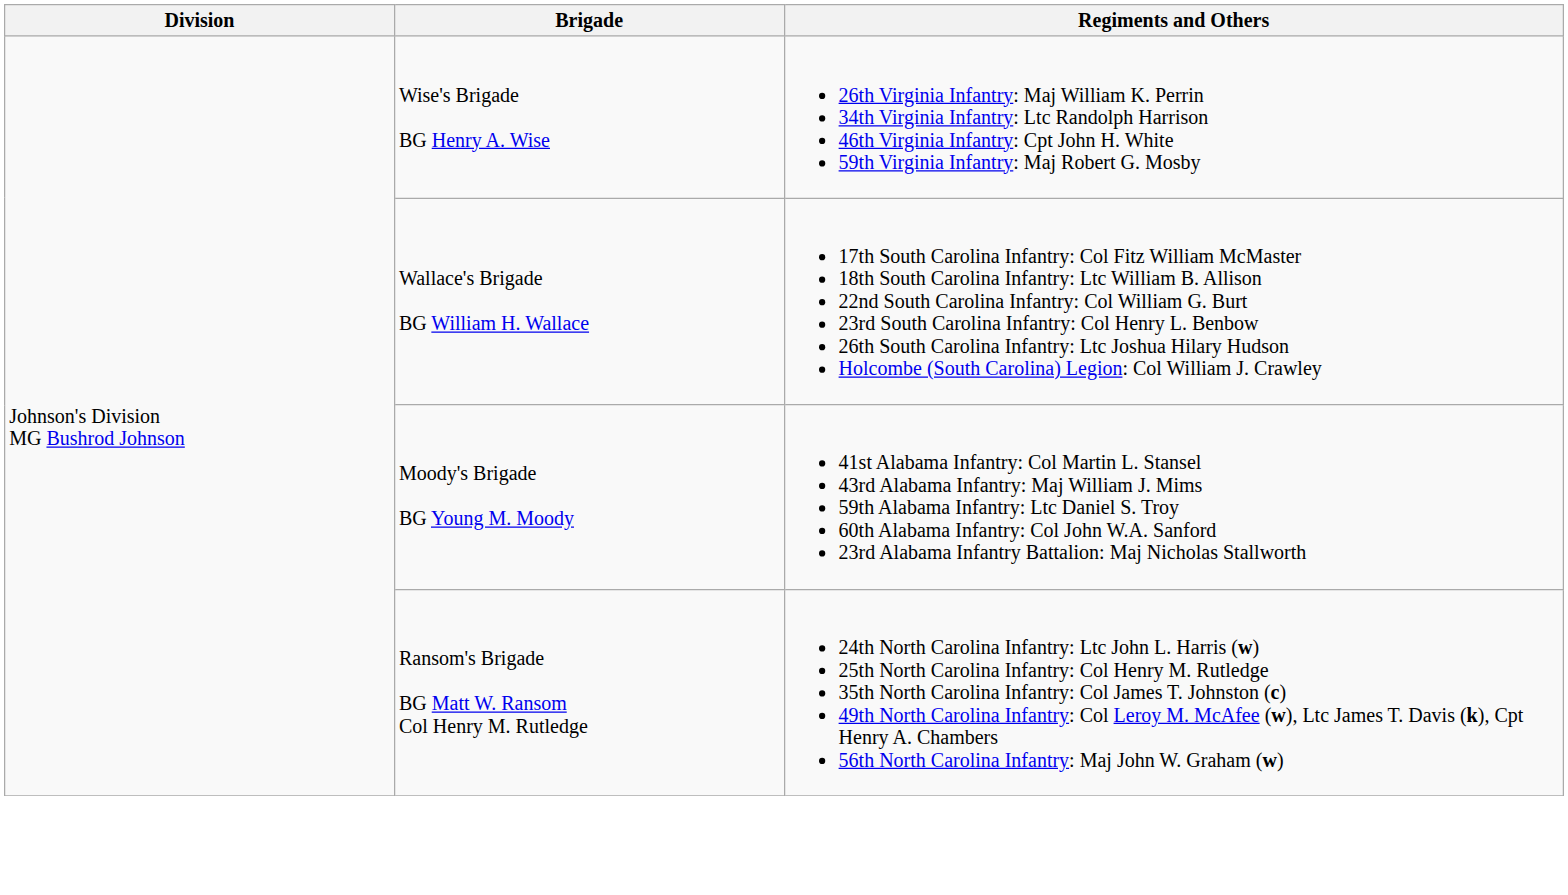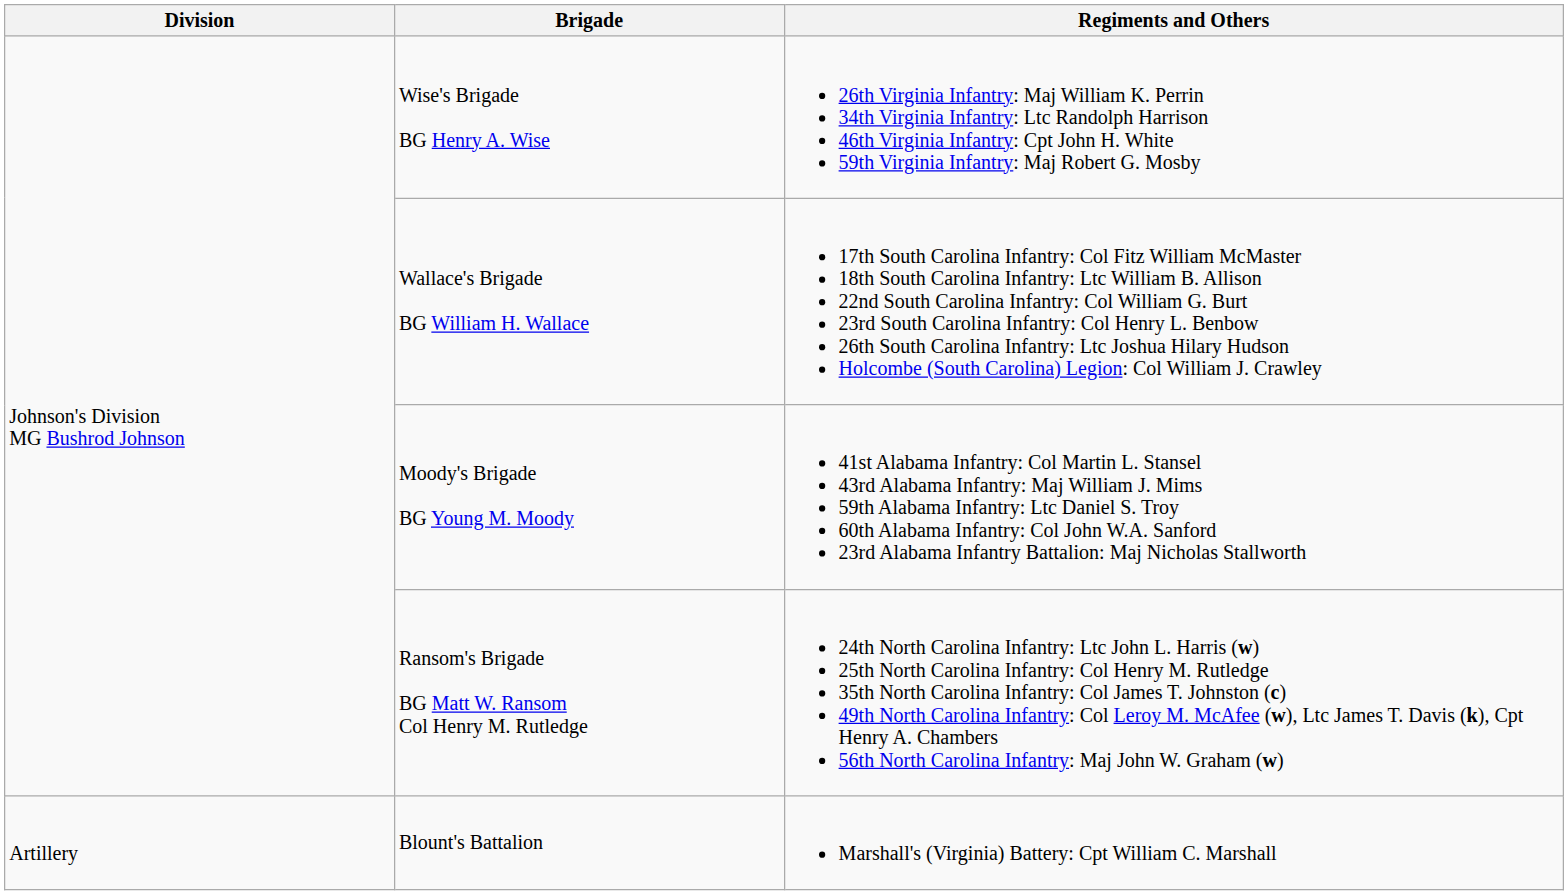+ row: (471, 842)
